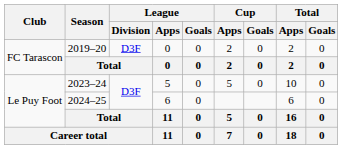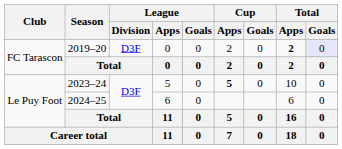(291, 48) normal -> (291, 48) bold
(322, 48) no background -> (322, 48) lavender background
(229, 83) normal -> (229, 83) bold
